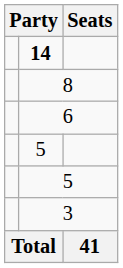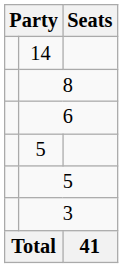(41, 52) bold -> (41, 52) normal
